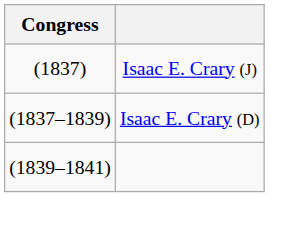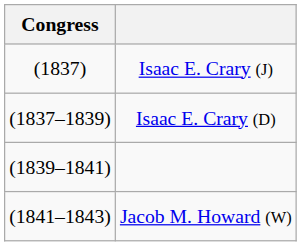+ row: (206, 216)
